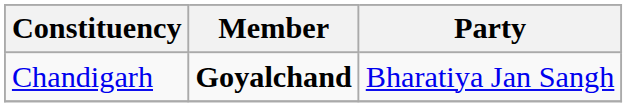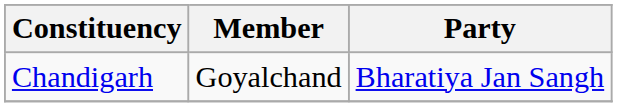(274, 76) bold -> (269, 76) normal
